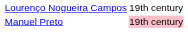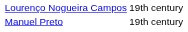(156, 21) pink background -> (156, 21) no background
